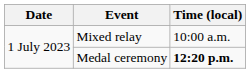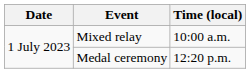(203, 57) bold -> (202, 57) normal
